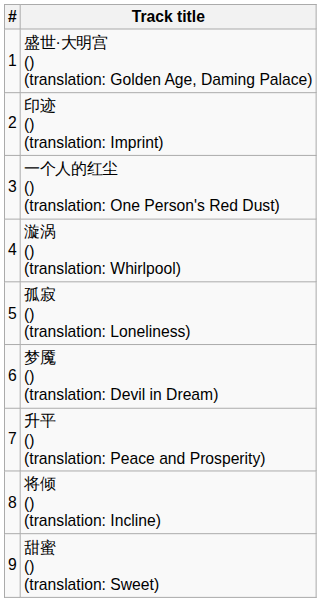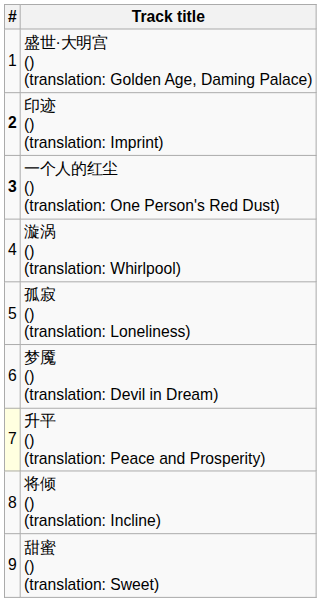(12, 123) normal -> (12, 123) bold
(12, 187) normal -> (12, 187) bold
(12, 439) no background -> (12, 439) lightyellow background
